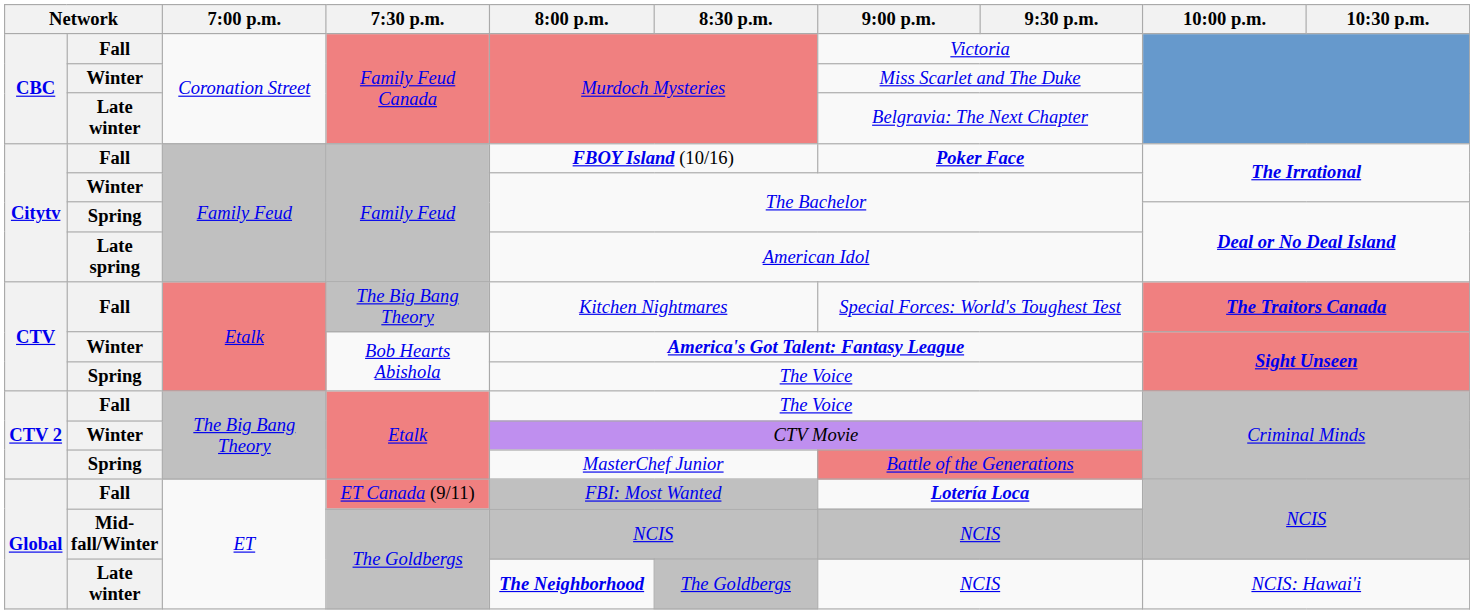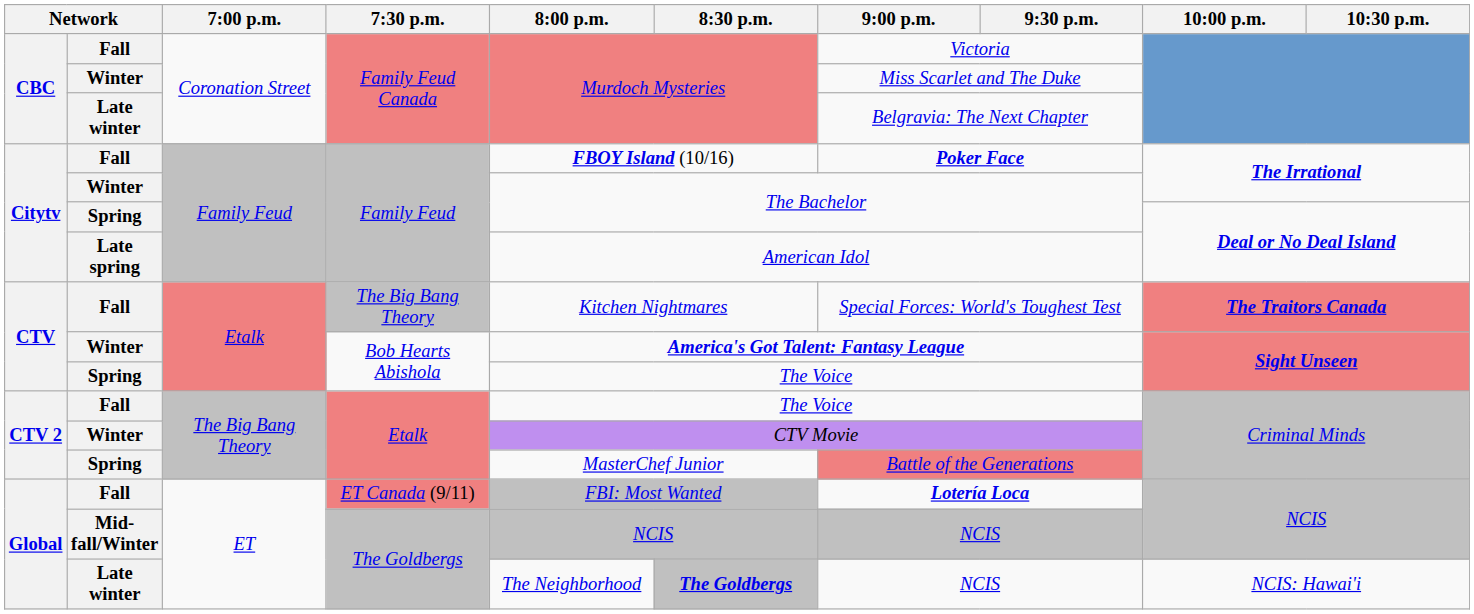(572, 584) bold -> (572, 584) normal
(736, 584) normal -> (736, 584) bold
